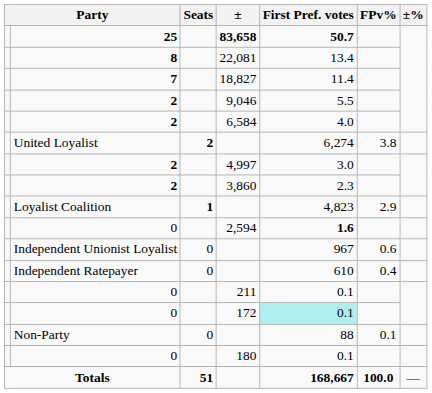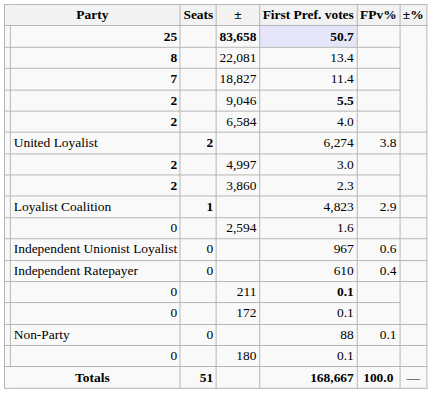(342, 36) no background -> (342, 36) lavender background
(345, 100) normal -> (345, 100) bold
(345, 228) bold -> (345, 228) normal
(345, 292) normal -> (345, 292) bold
(345, 313) paleturquoise background -> (345, 313) no background
